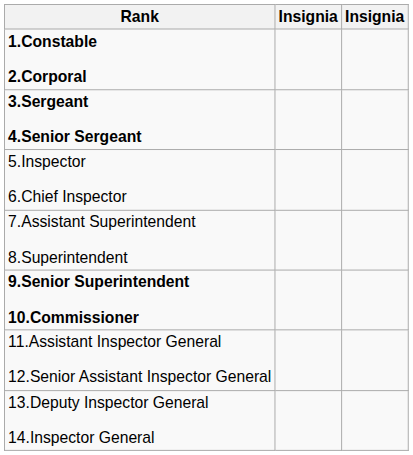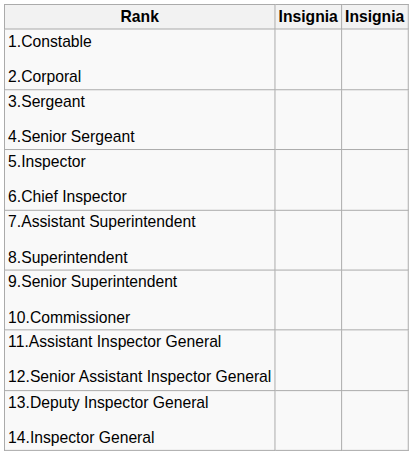(53, 59) bold -> (50, 59) normal
(75, 119) bold -> (71, 119) normal
(99, 300) bold -> (93, 300) normal
